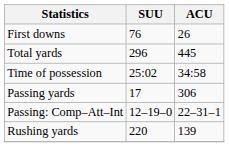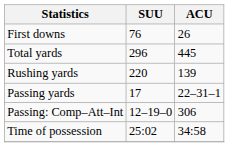rows swapped: (43, 131) <-> (55, 73)
(187, 92) 306 -> (199, 92) 22–31–1
(199, 112) 22–31–1 -> (187, 112) 306
